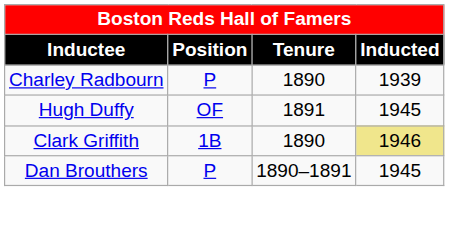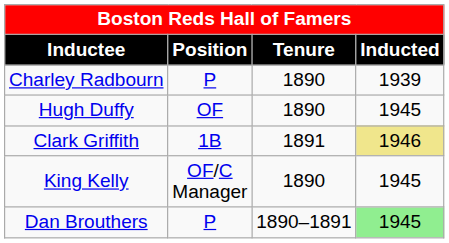(304, 110) 1891 -> (304, 110) 1890
(304, 140) 1890 -> (304, 140) 1891
+ row: (86, 181)
(400, 170) no background -> (400, 222) lightgreen background
